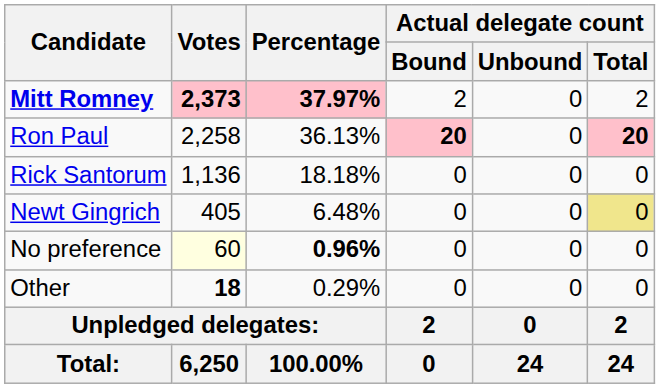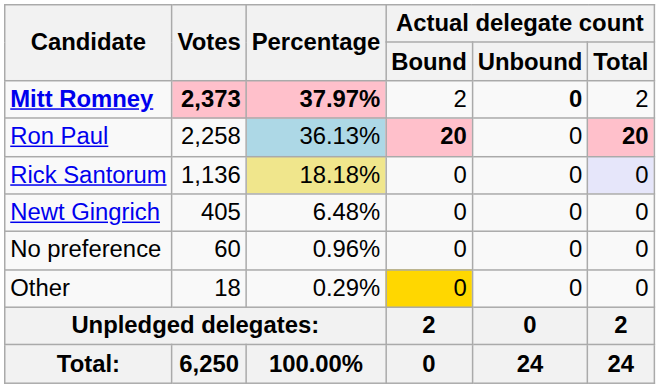(576, 99) normal -> (576, 99) bold
(340, 136) no background -> (340, 136) lightblue background
(340, 174) no background -> (340, 174) khaki background
(642, 174) no background -> (642, 174) lavender background
(642, 212) khaki background -> (642, 212) no background
(227, 250) lightyellow background -> (227, 250) no background
(346, 250) bold -> (346, 250) normal
(227, 288) bold -> (227, 288) normal
(460, 288) no background -> (460, 288) gold background
